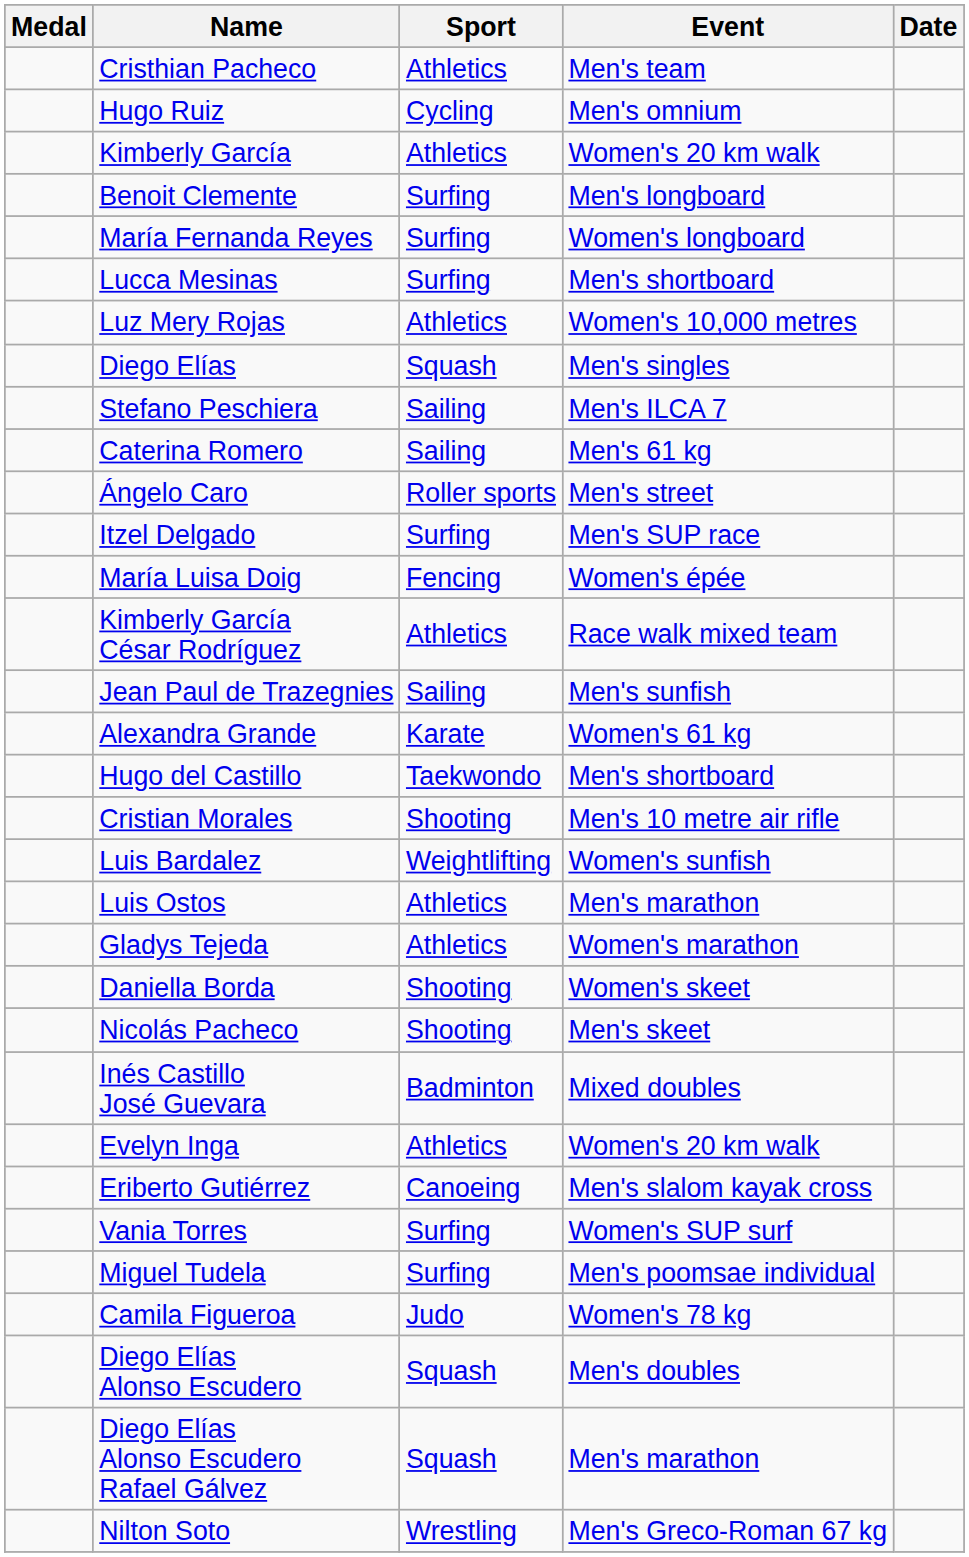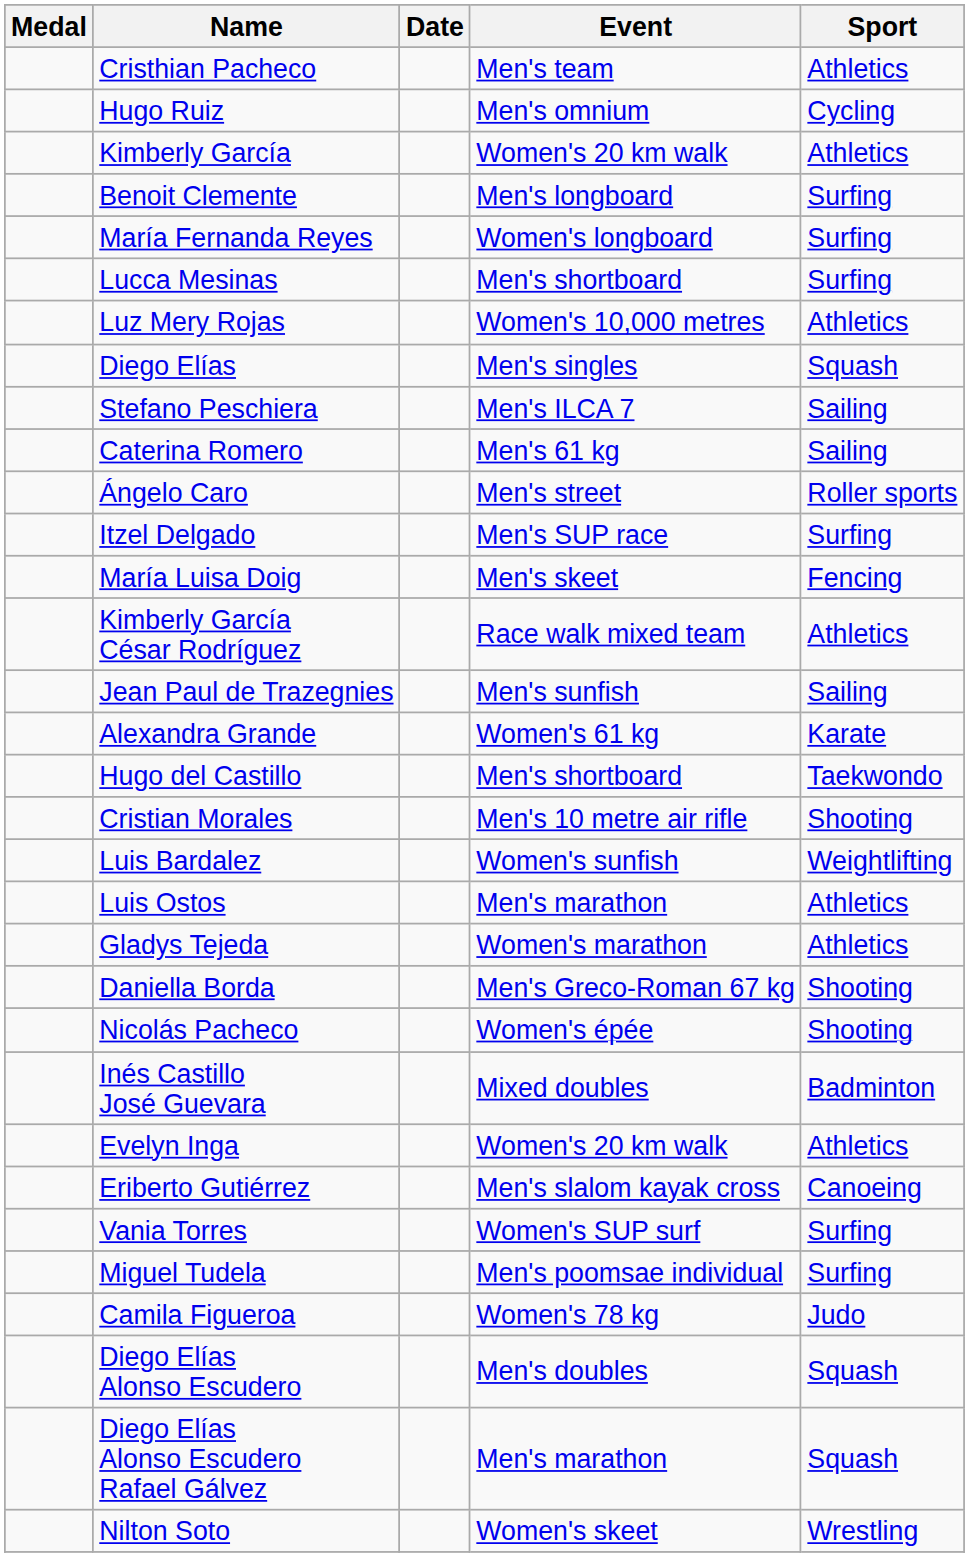columns swapped: (481, 26) <-> (928, 26)
(657, 577) Women's épée -> (547, 577) Men's skeet
(659, 988) Women's skeet -> (636, 988) Men's Greco-Roman 67 kg
(639, 1030) Men's skeet -> (565, 1030) Women's épée
(728, 1531) Men's Greco-Roman 67 kg -> (567, 1531) Women's skeet
